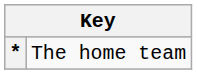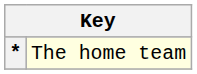(109, 53) no background -> (109, 53) lightyellow background
